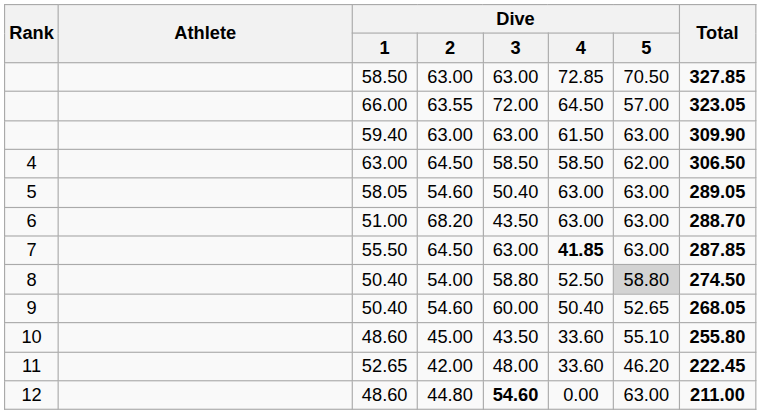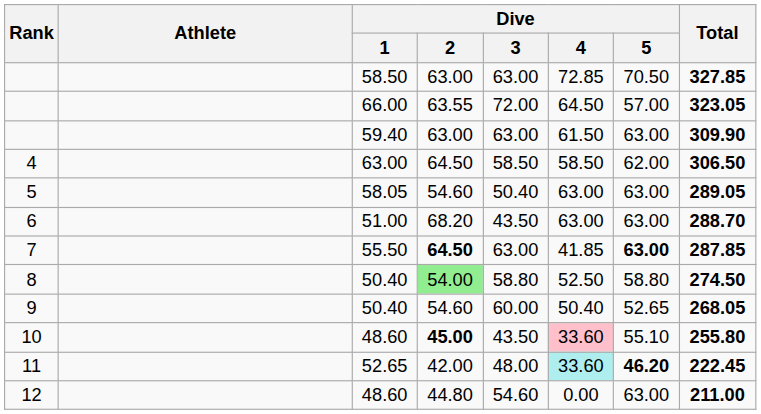(450, 250) normal -> (450, 250) bold
(581, 250) bold -> (581, 250) normal
(646, 250) normal -> (646, 250) bold
(450, 279) no background -> (450, 279) lightgreen background
(646, 279) lightgrey background -> (646, 279) no background
(450, 337) normal -> (450, 337) bold
(581, 337) no background -> (581, 337) pink background
(581, 366) no background -> (581, 366) paleturquoise background
(646, 366) normal -> (646, 366) bold
(515, 395) bold -> (515, 395) normal
